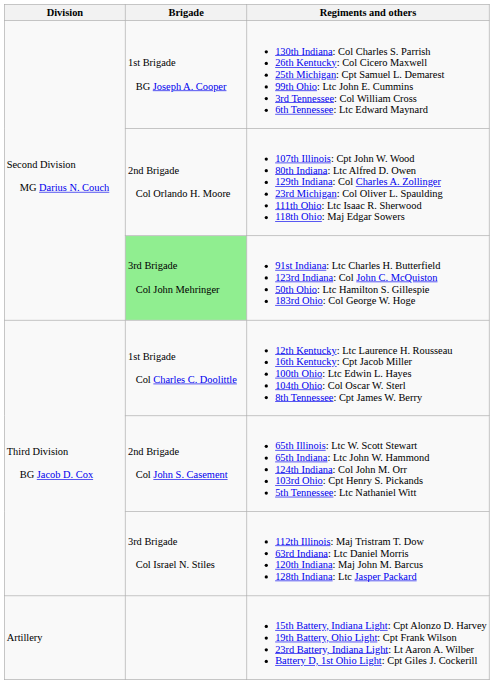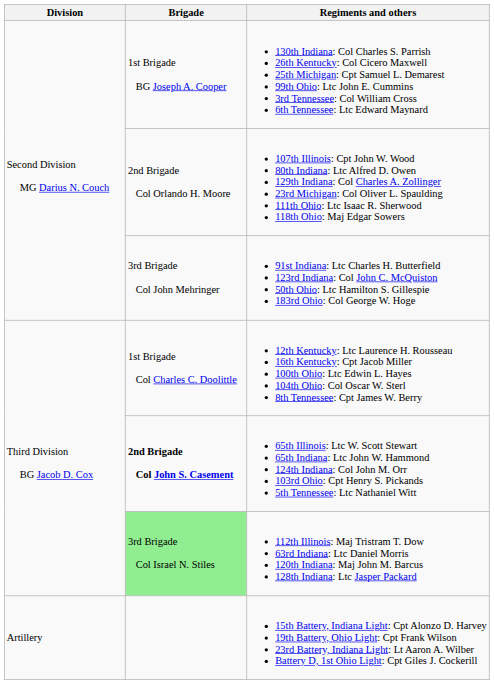(174, 278) lightgreen background -> (174, 278) no background
(178, 463) normal -> (181, 463) bold
(171, 553) no background -> (171, 553) lightgreen background
